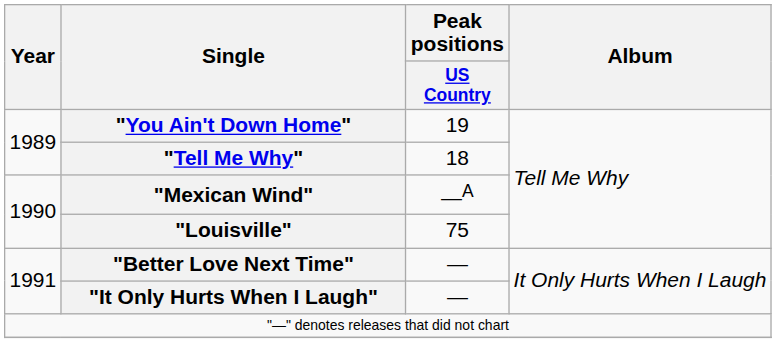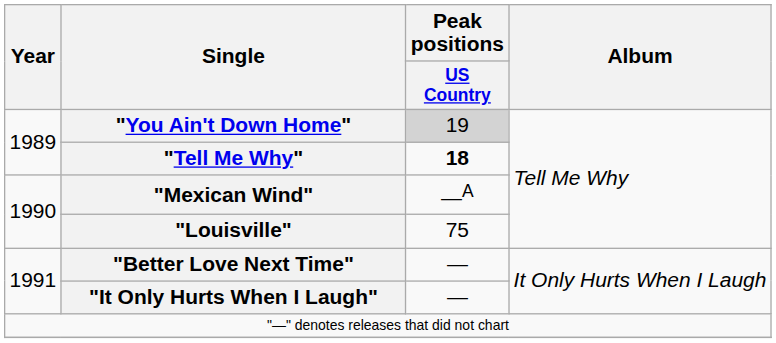(457, 125) no background -> (457, 125) lightgrey background
(457, 158) normal -> (457, 158) bold
